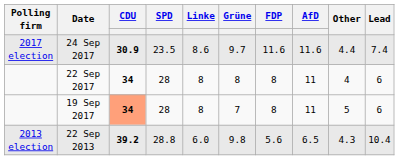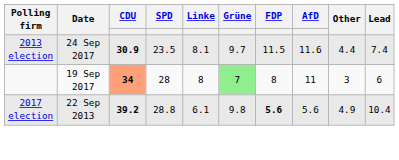(31, 49) 2017 election -> (31, 49) 2013 election
(201, 49) 8.6 -> (201, 49) 8.1
(274, 49) 11.6 -> (274, 49) 11.5
- row: (83, 79)
(237, 110) no background -> (237, 79) lightgreen background
(347, 110) 5 -> (347, 79) 3
(31, 140) 2013 election -> (31, 110) 2017 election
(201, 140) 6.0 -> (201, 110) 6.1
(274, 140) normal -> (274, 110) bold
(310, 140) 6.5 -> (310, 110) 5.6
(347, 140) 4.3 -> (347, 110) 4.9
